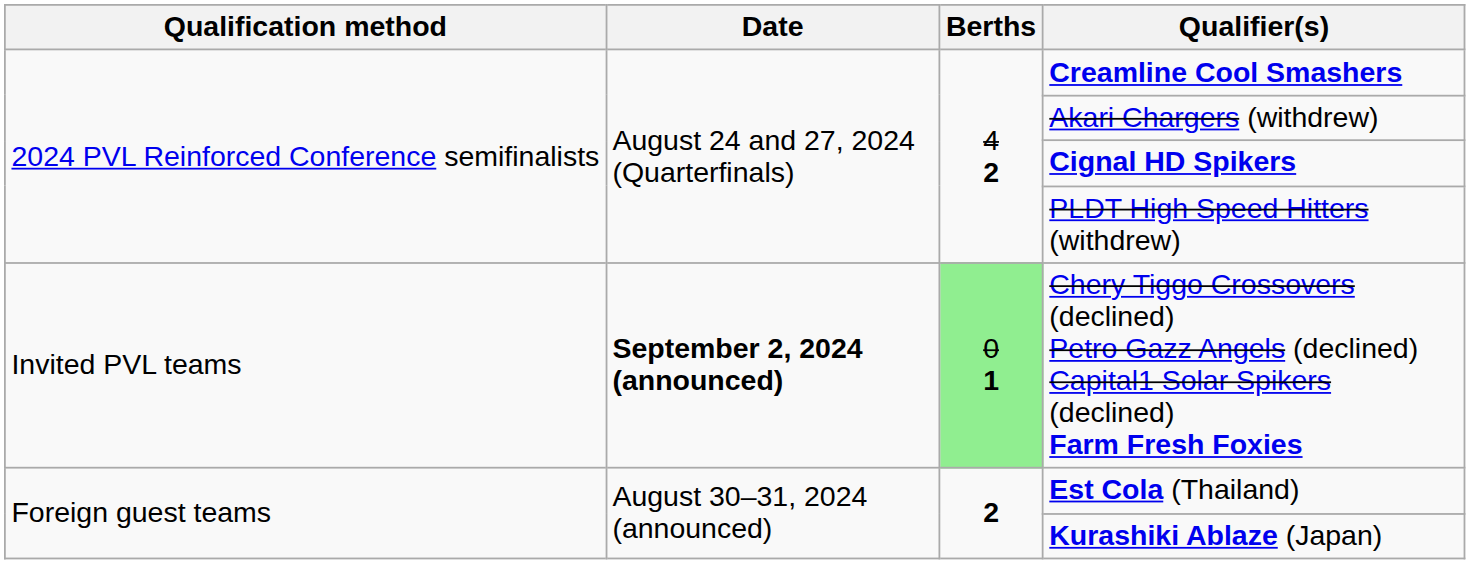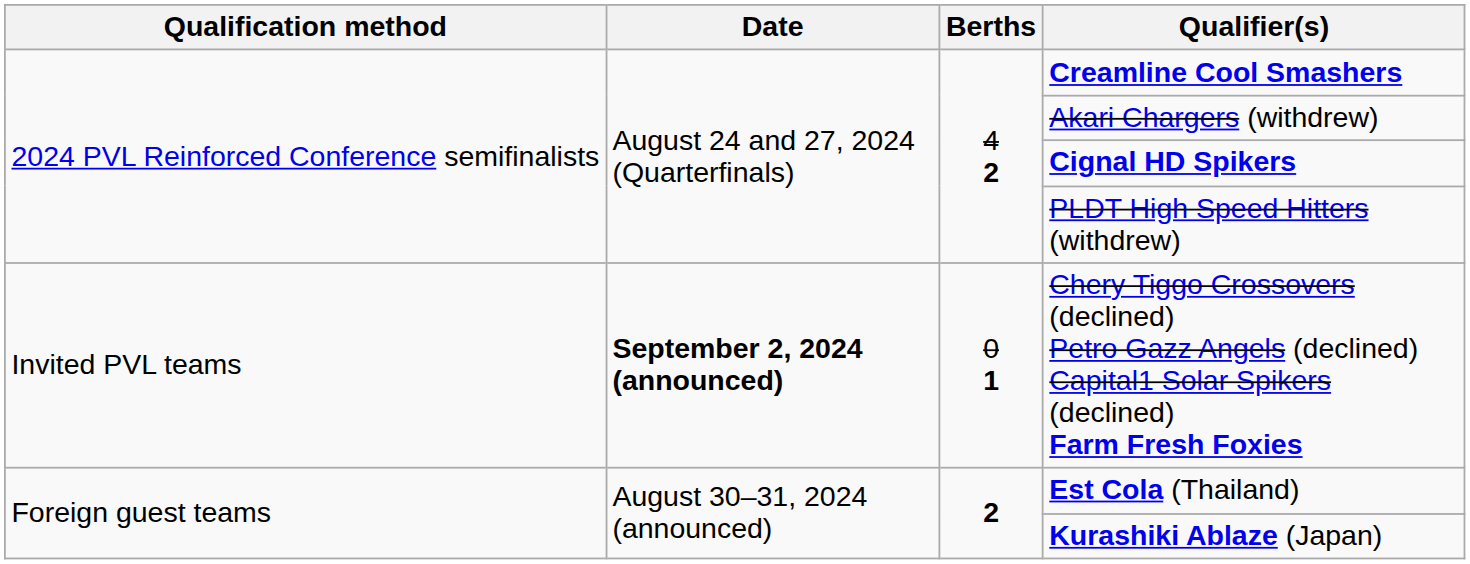(991, 365) lightgreen background -> (991, 365) no background
